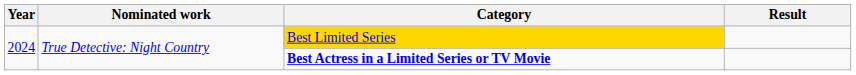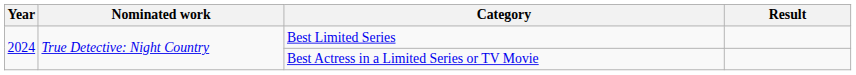(341, 37) gold background -> (341, 37) no background
(419, 59) bold -> (413, 59) normal
